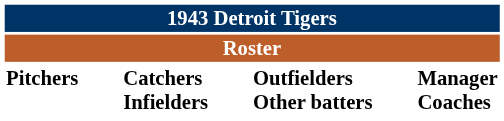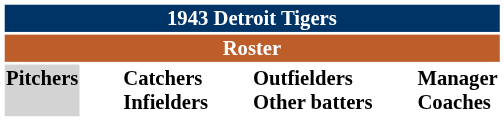(42, 77) no background -> (42, 77) lightgrey background
